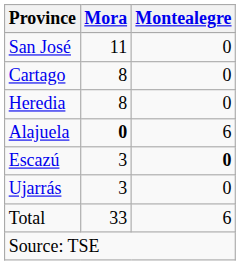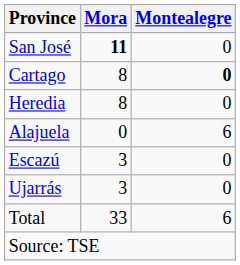(118, 47) normal -> (119, 47) bold
(227, 75) normal -> (227, 75) bold
(123, 132) bold -> (123, 132) normal
(227, 160) bold -> (227, 160) normal
